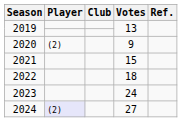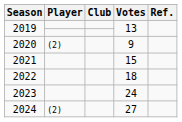(55, 110) lavender background -> (55, 110) no background
